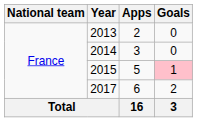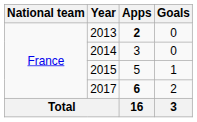(137, 32) normal -> (137, 32) bold
(174, 70) pink background -> (174, 70) no background
(137, 88) normal -> (137, 88) bold
